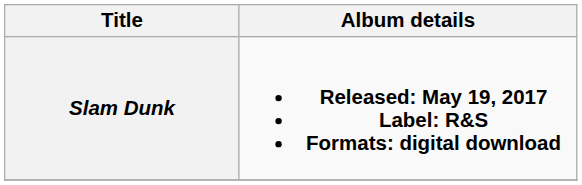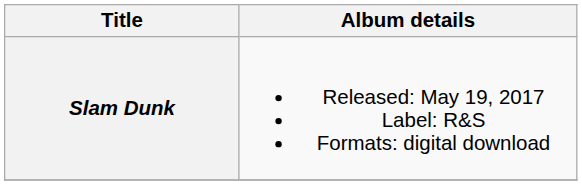(408, 120) bold -> (408, 120) normal
